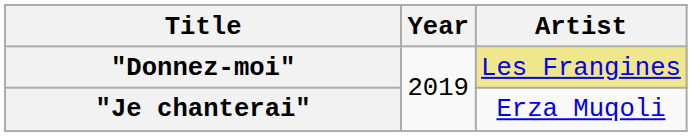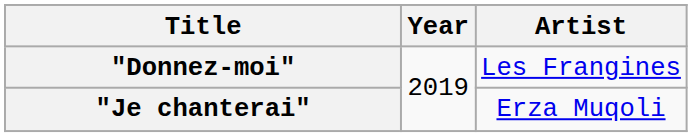(581, 68) khaki background -> (581, 68) no background
